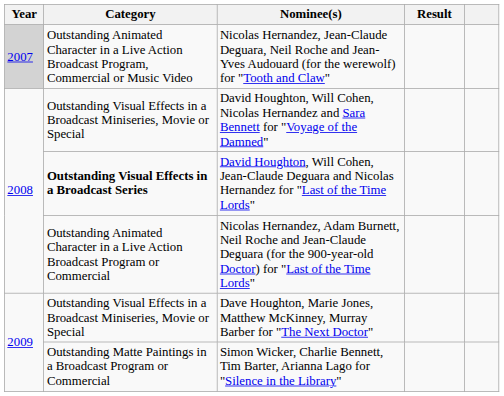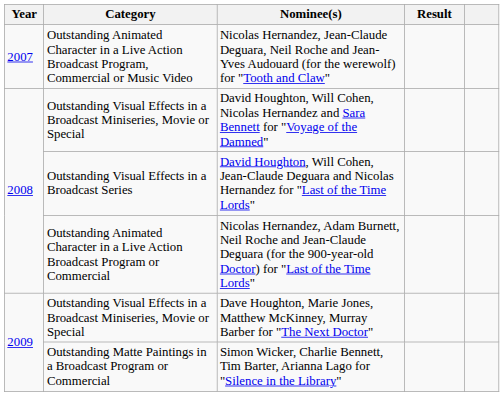(20, 56) lightgrey background -> (20, 56) no background
(127, 183) bold -> (127, 183) normal
